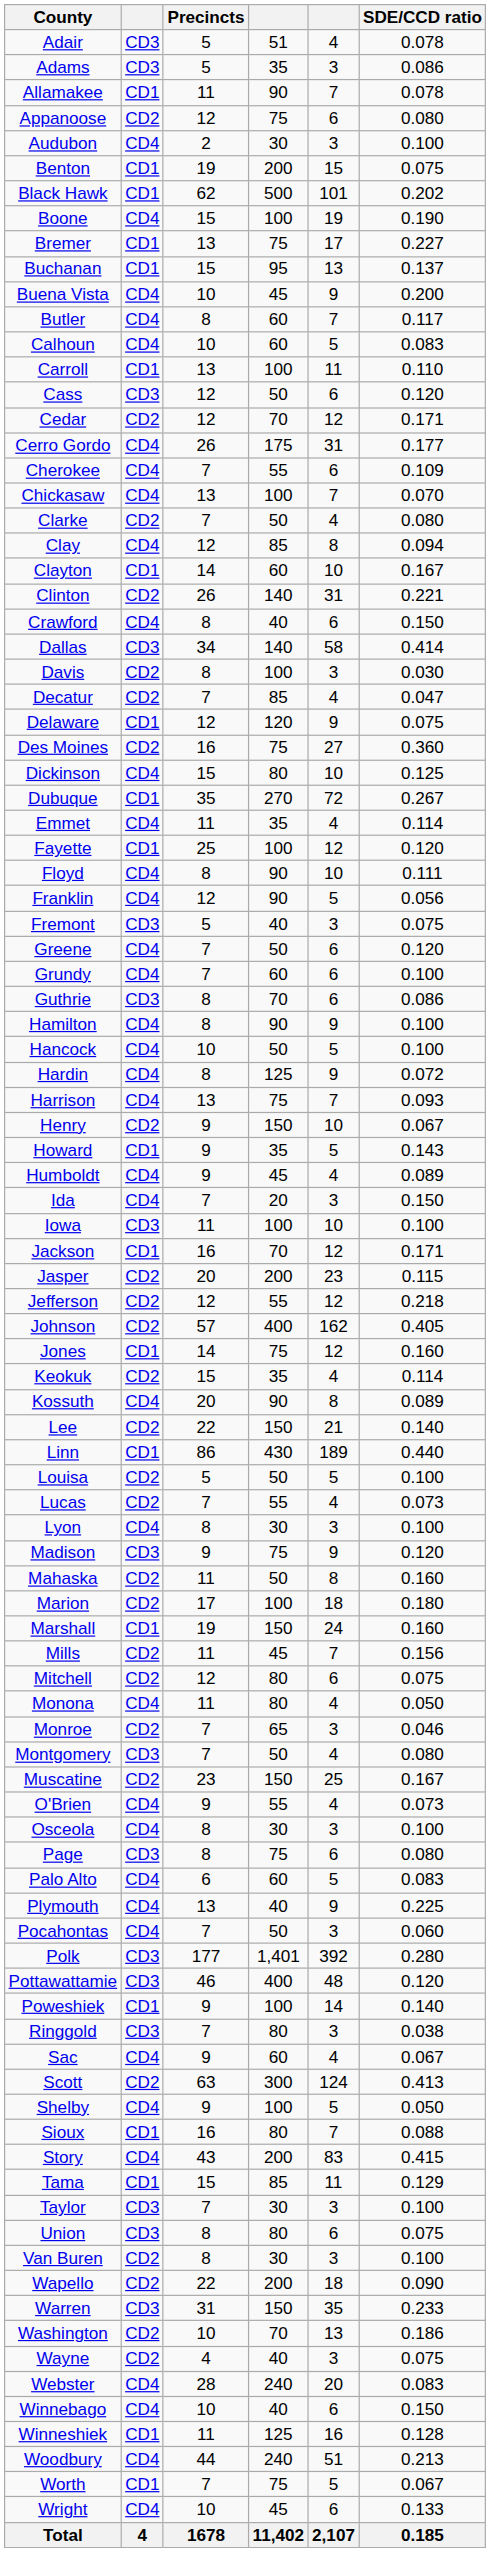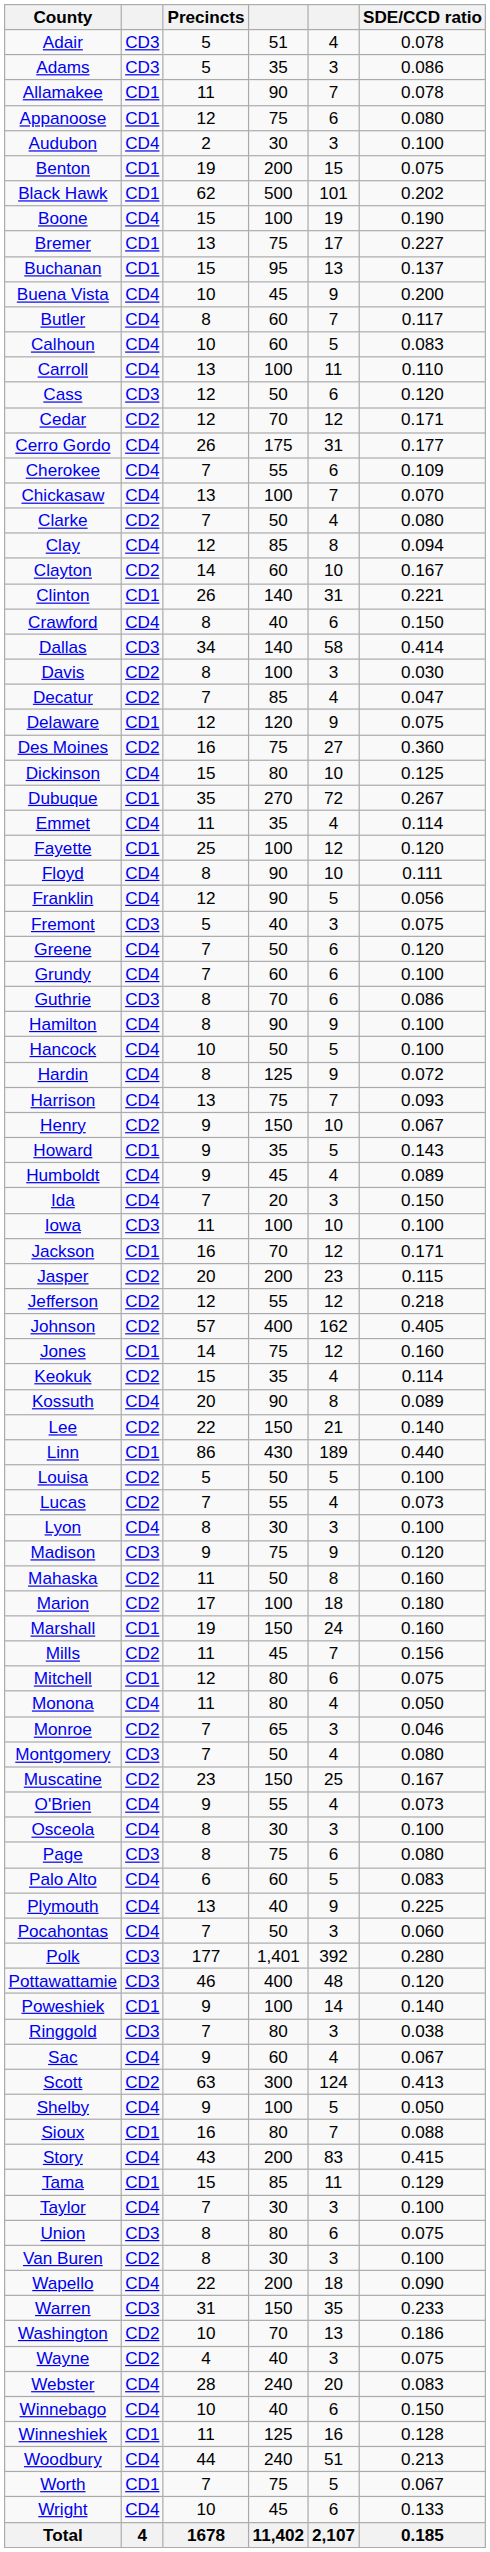(142, 118) CD2 -> (142, 118) CD1
(142, 370) CD1 -> (142, 370) CD4
(142, 571) CD1 -> (142, 571) CD2
(142, 596) CD2 -> (142, 596) CD1
(142, 1679) CD2 -> (142, 1679) CD1
(142, 2208) CD3 -> (142, 2208) CD4
(142, 2283) CD2 -> (142, 2283) CD4
